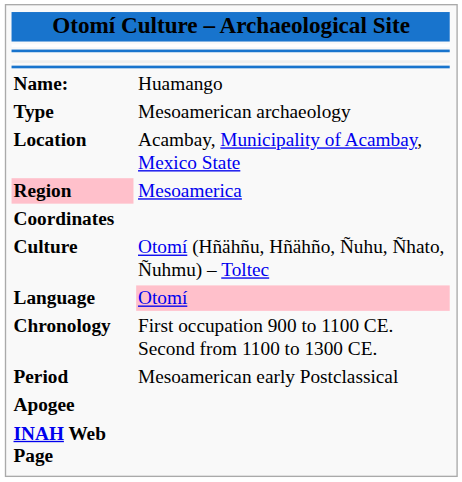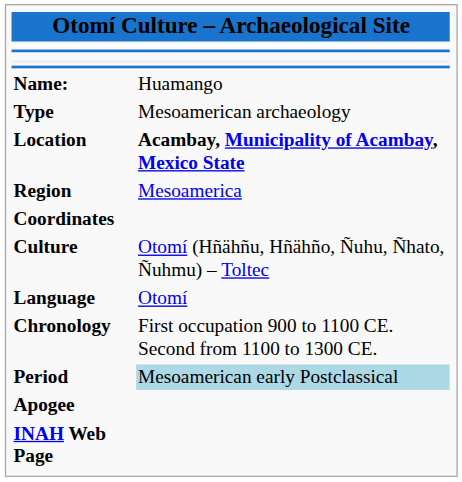(280, 151) normal -> (288, 151) bold
(42, 190) pink background -> (42, 190) no background
(163, 297) pink background -> (163, 297) no background
(268, 376) no background -> (268, 376) lightblue background
